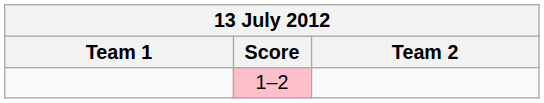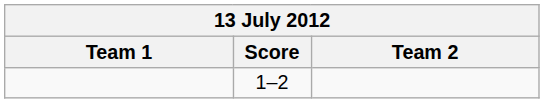(272, 83) pink background -> (272, 83) no background
